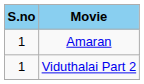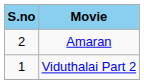(22, 41) 1 -> (22, 41) 2
